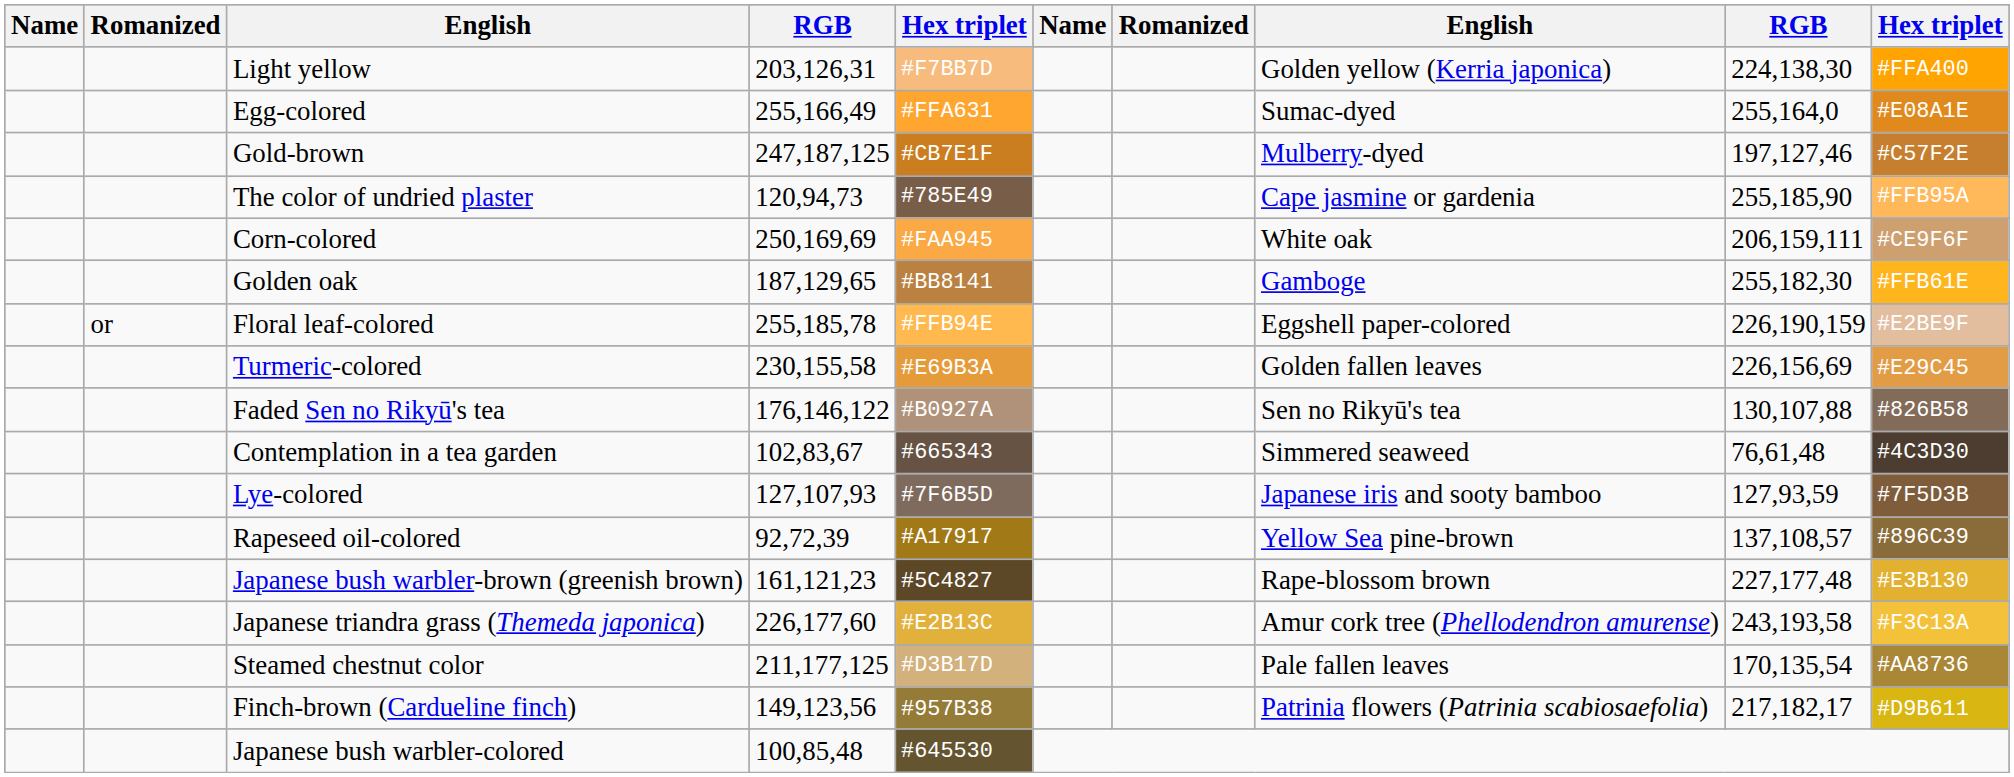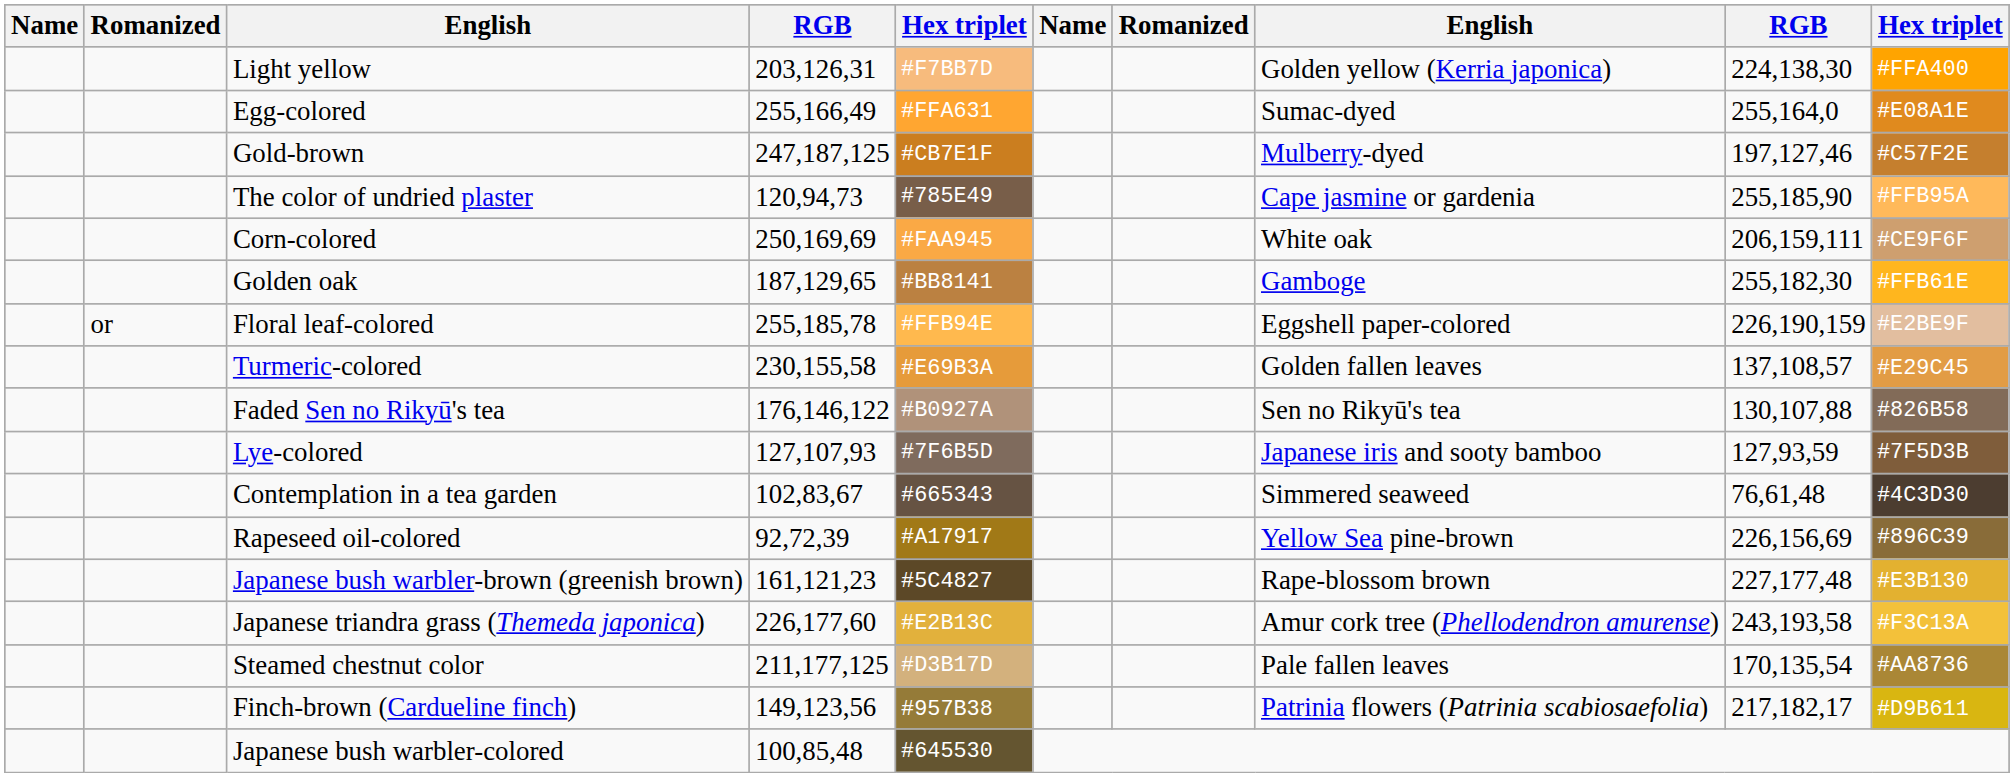(1792, 366) 226,156,69 -> (1792, 366) 137,108,57
rows swapped: (298, 494) <-> (395, 452)
(1792, 537) 137,108,57 -> (1792, 537) 226,156,69
